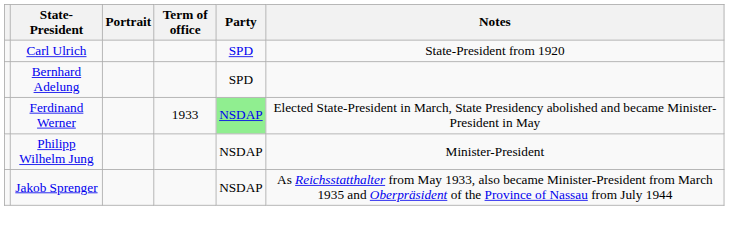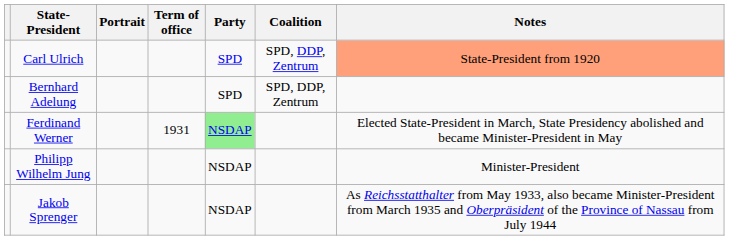+ column: (296, 22)
(495, 51) no background -> (530, 58) lightsalmon background
(185, 115) 1933 -> (177, 130) 1931
